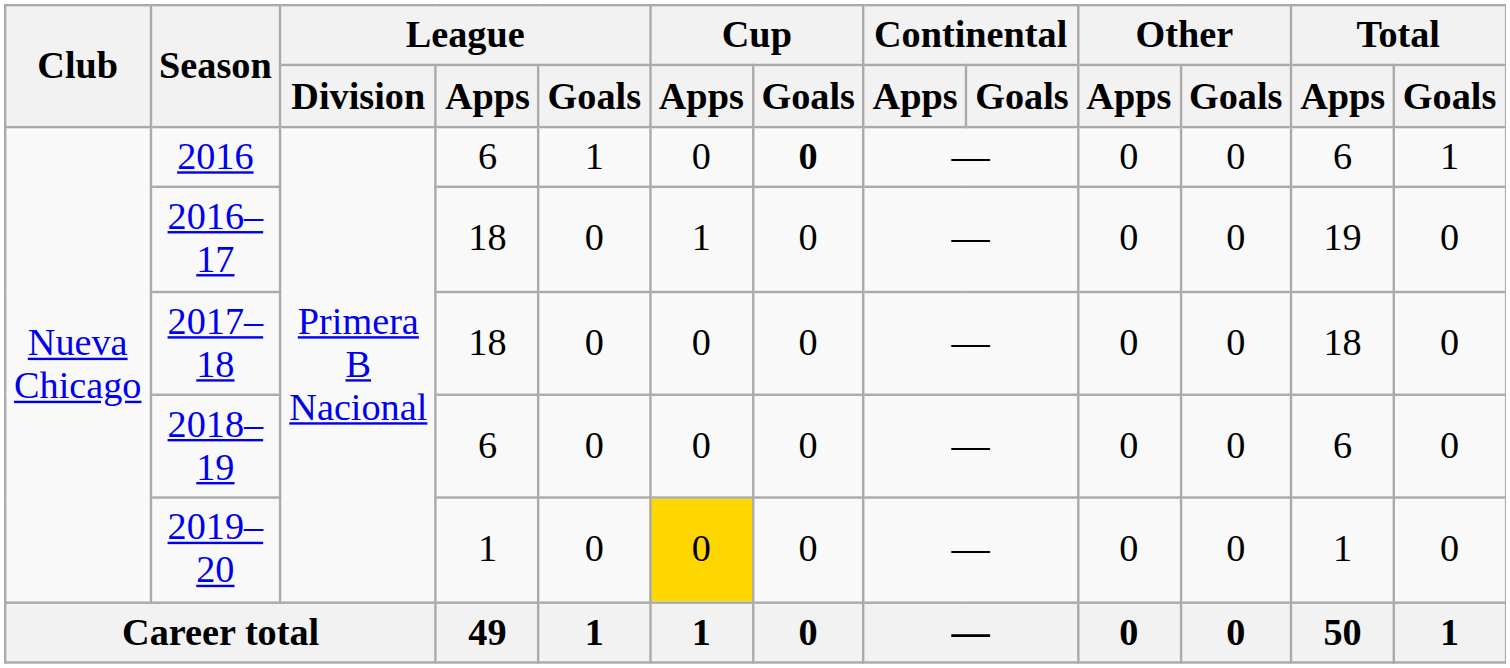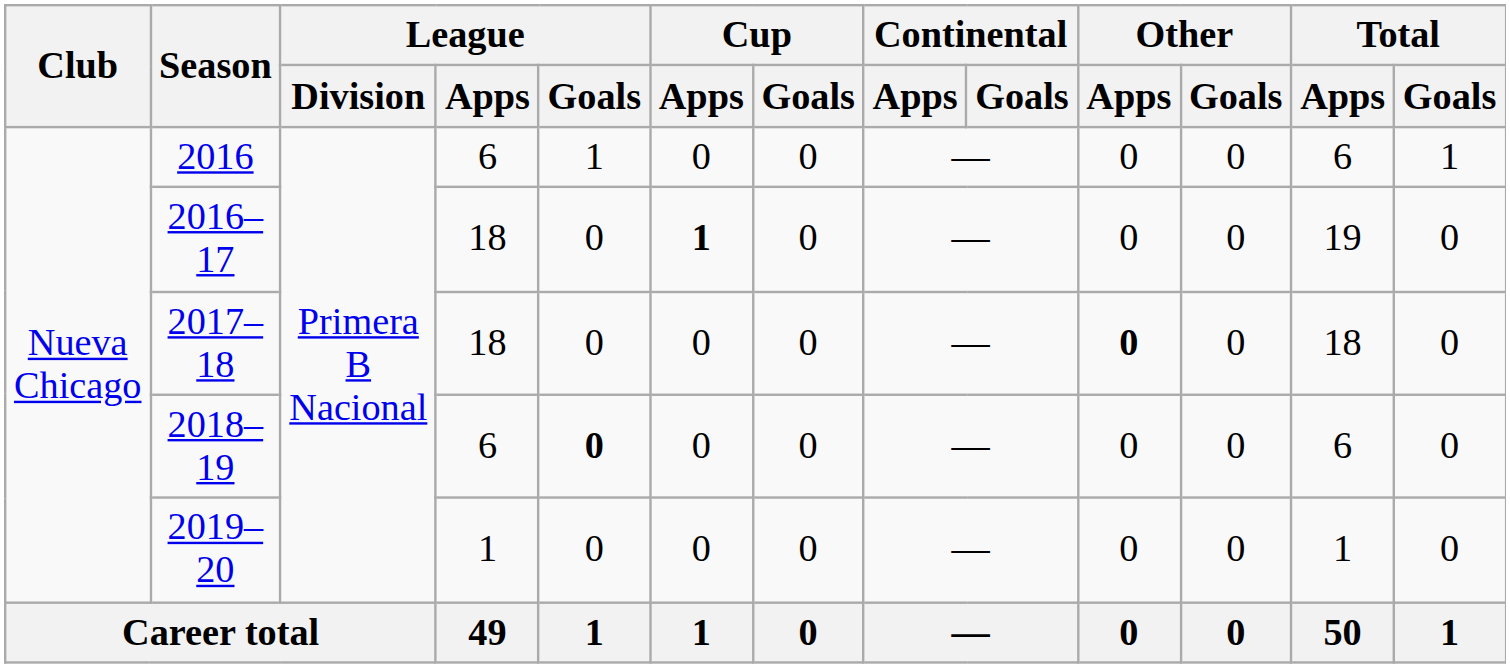(808, 156) bold -> (808, 156) normal
(701, 238) normal -> (701, 238) bold
(1129, 341) normal -> (1129, 341) bold
(594, 445) normal -> (594, 445) bold
(701, 549) gold background -> (701, 549) no background
